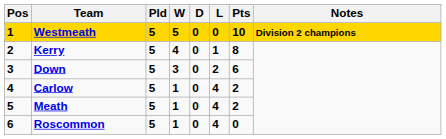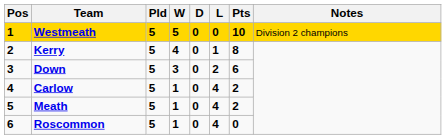(306, 32) bold -> (302, 33) normal
